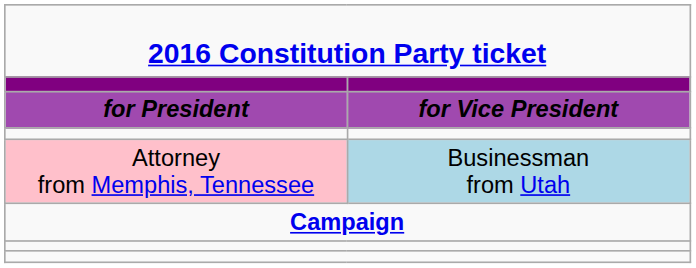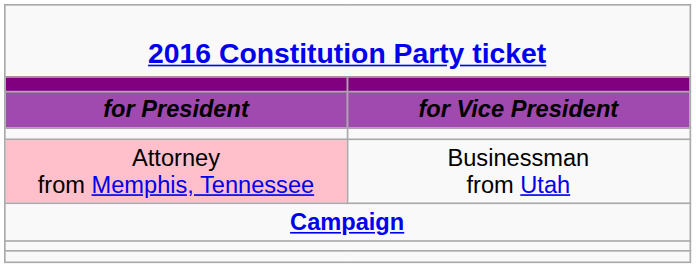(518, 171) lightblue background -> (518, 171) no background
